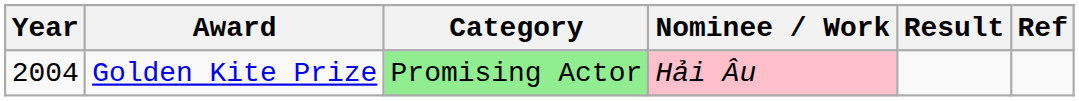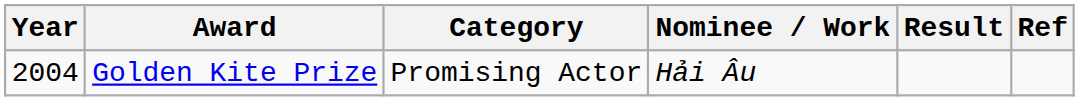(516, 73) lightgreen background -> (516, 73) no background
(706, 73) pink background -> (706, 73) no background
